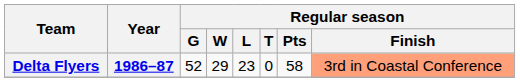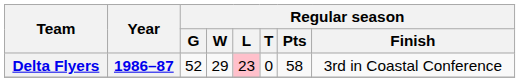(246, 65) no background -> (246, 65) pink background
(413, 65) lightsalmon background -> (413, 65) no background
